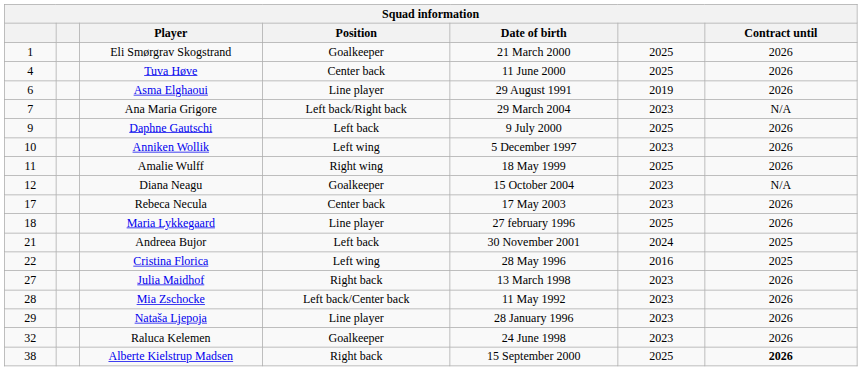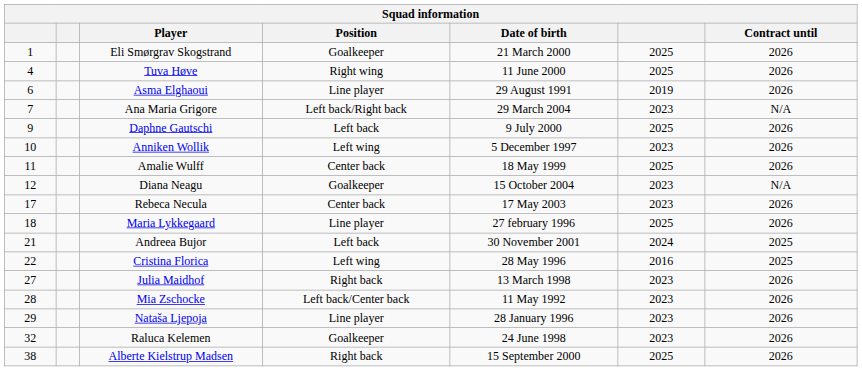(356, 71) Center back -> (356, 71) Right wing
(356, 166) Right wing -> (356, 166) Center back
(781, 356) bold -> (781, 356) normal
